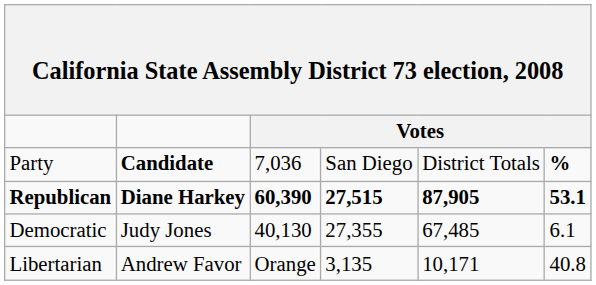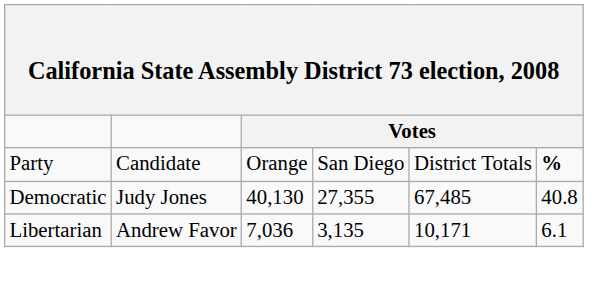(167, 164) bold -> (158, 164) normal
(278, 164) 7,036 -> (277, 164) Orange
- row: (60, 197)
(563, 230) 6.1 -> (560, 197) 40.8
(285, 263) Orange -> (270, 230) 7,036
(568, 263) 40.8 -> (554, 230) 6.1
